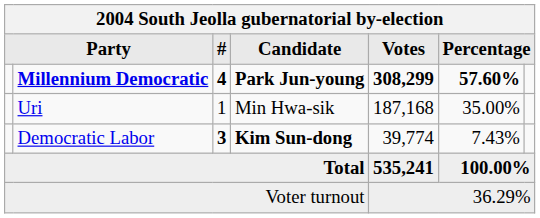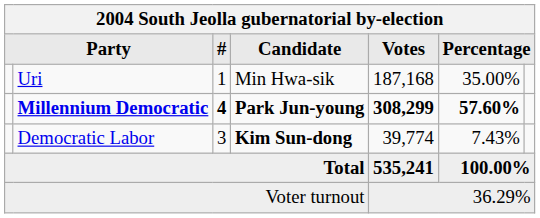rows swapped: (113, 78) <-> (30, 108)
(222, 138) bold -> (222, 138) normal
